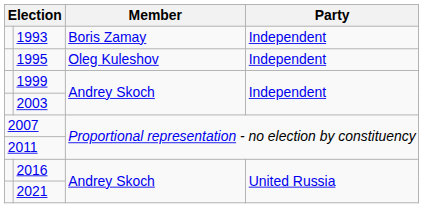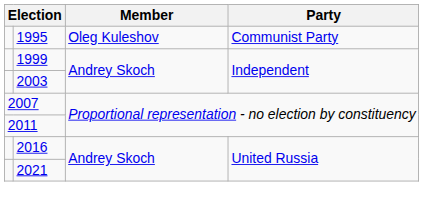- row: (32, 37)
(287, 59) Independent -> (285, 37) Communist Party
